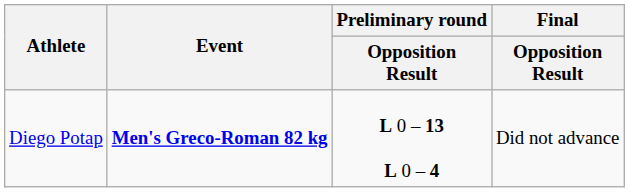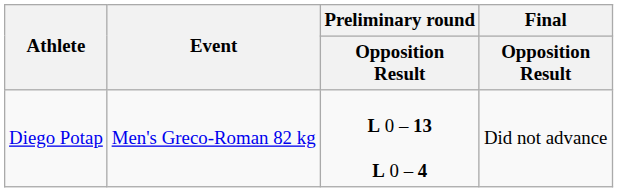(220, 138) bold -> (214, 138) normal
